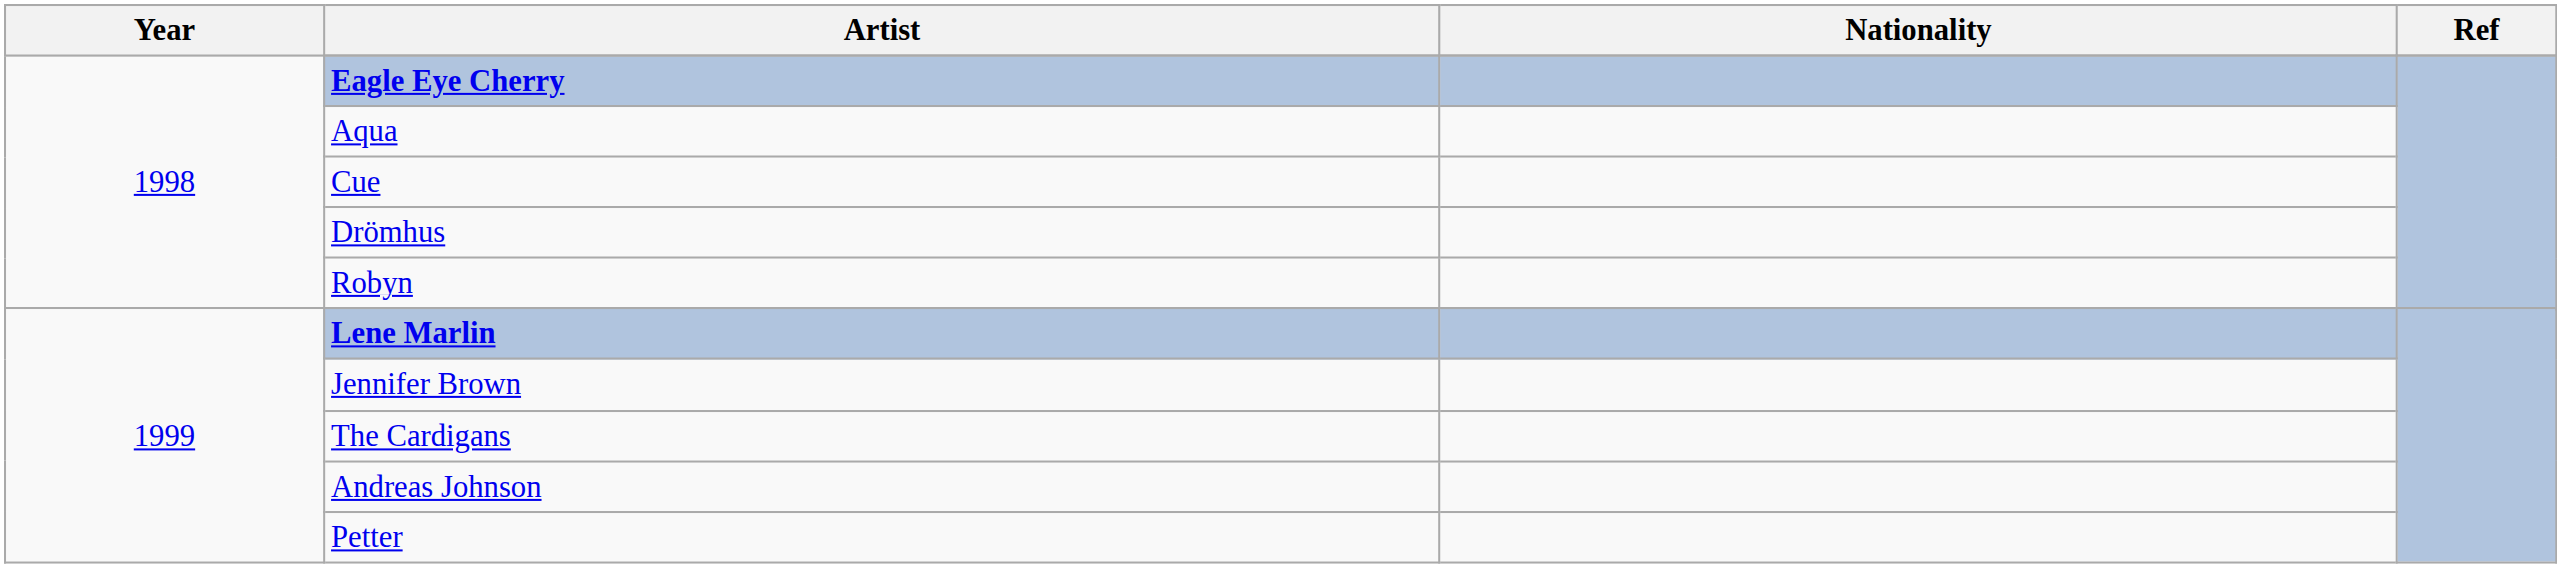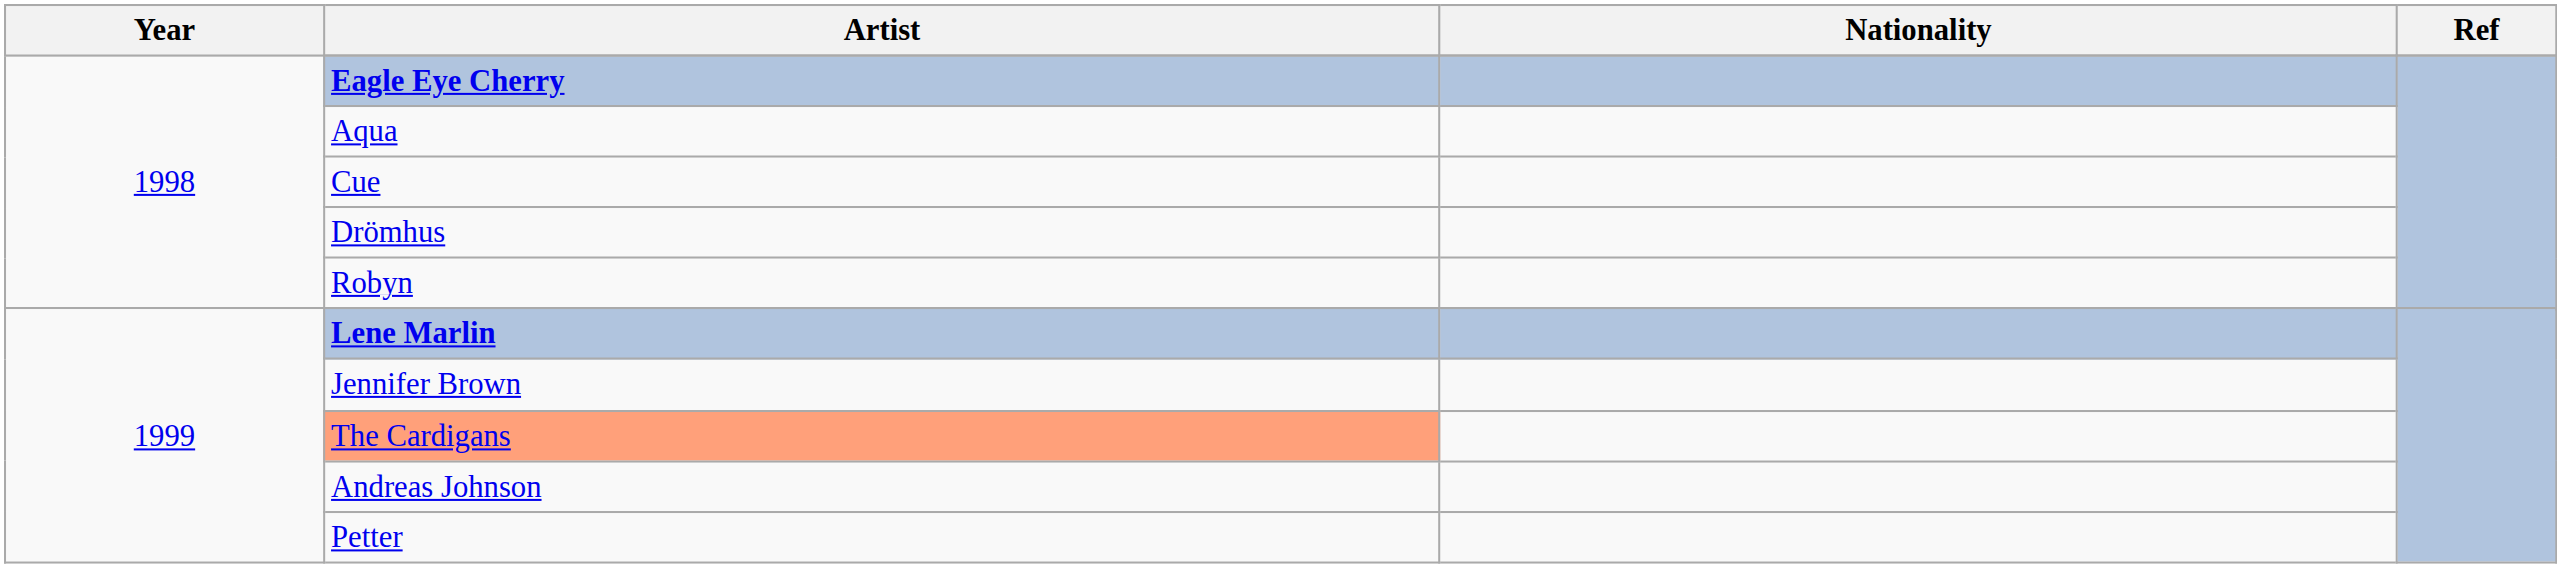(421, 435) no background -> (421, 435) lightsalmon background
